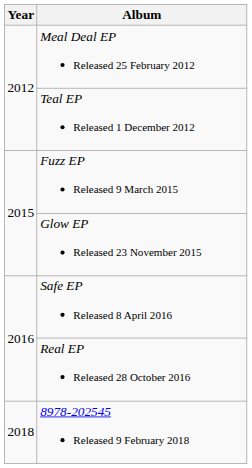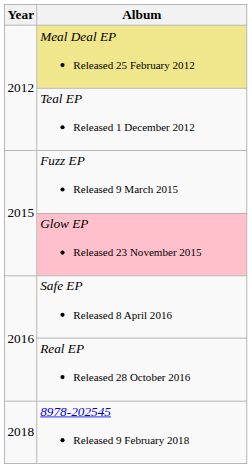(142, 50) no background -> (142, 50) khaki background
(142, 238) no background -> (142, 238) pink background
